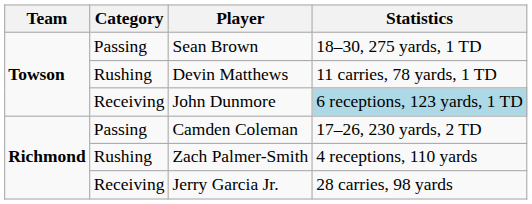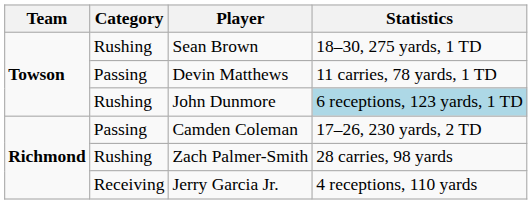(120, 46) Passing -> (123, 46) Rushing
(123, 74) Rushing -> (120, 74) Passing
(129, 101) Receiving -> (123, 101) Rushing
(397, 157) 4 receptions, 110 yards -> (385, 157) 28 carries, 98 yards
(385, 184) 28 carries, 98 yards -> (397, 184) 4 receptions, 110 yards
